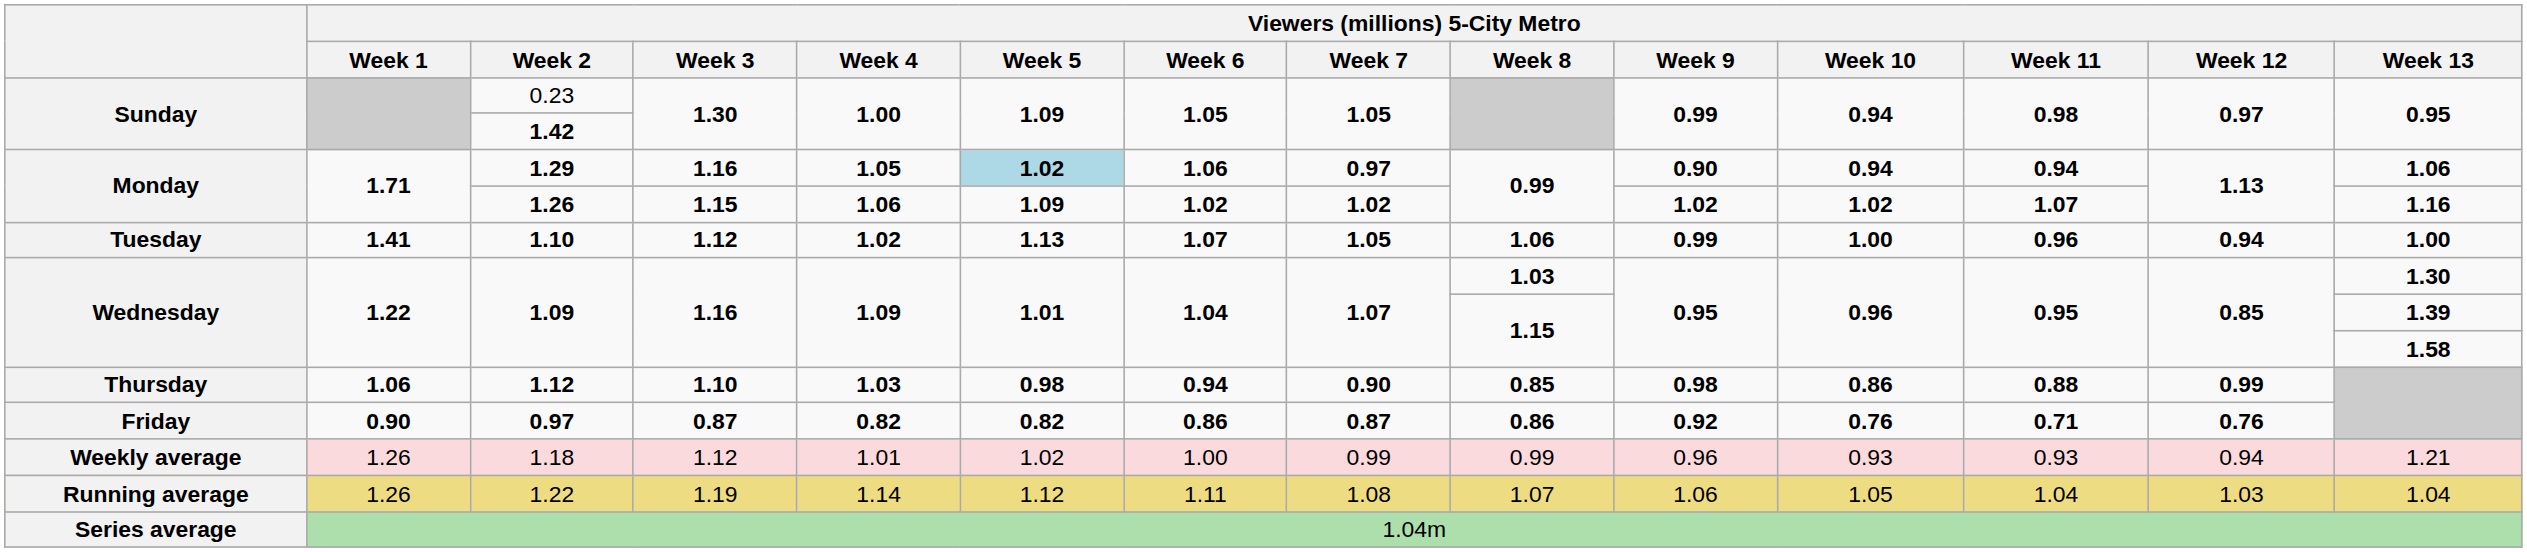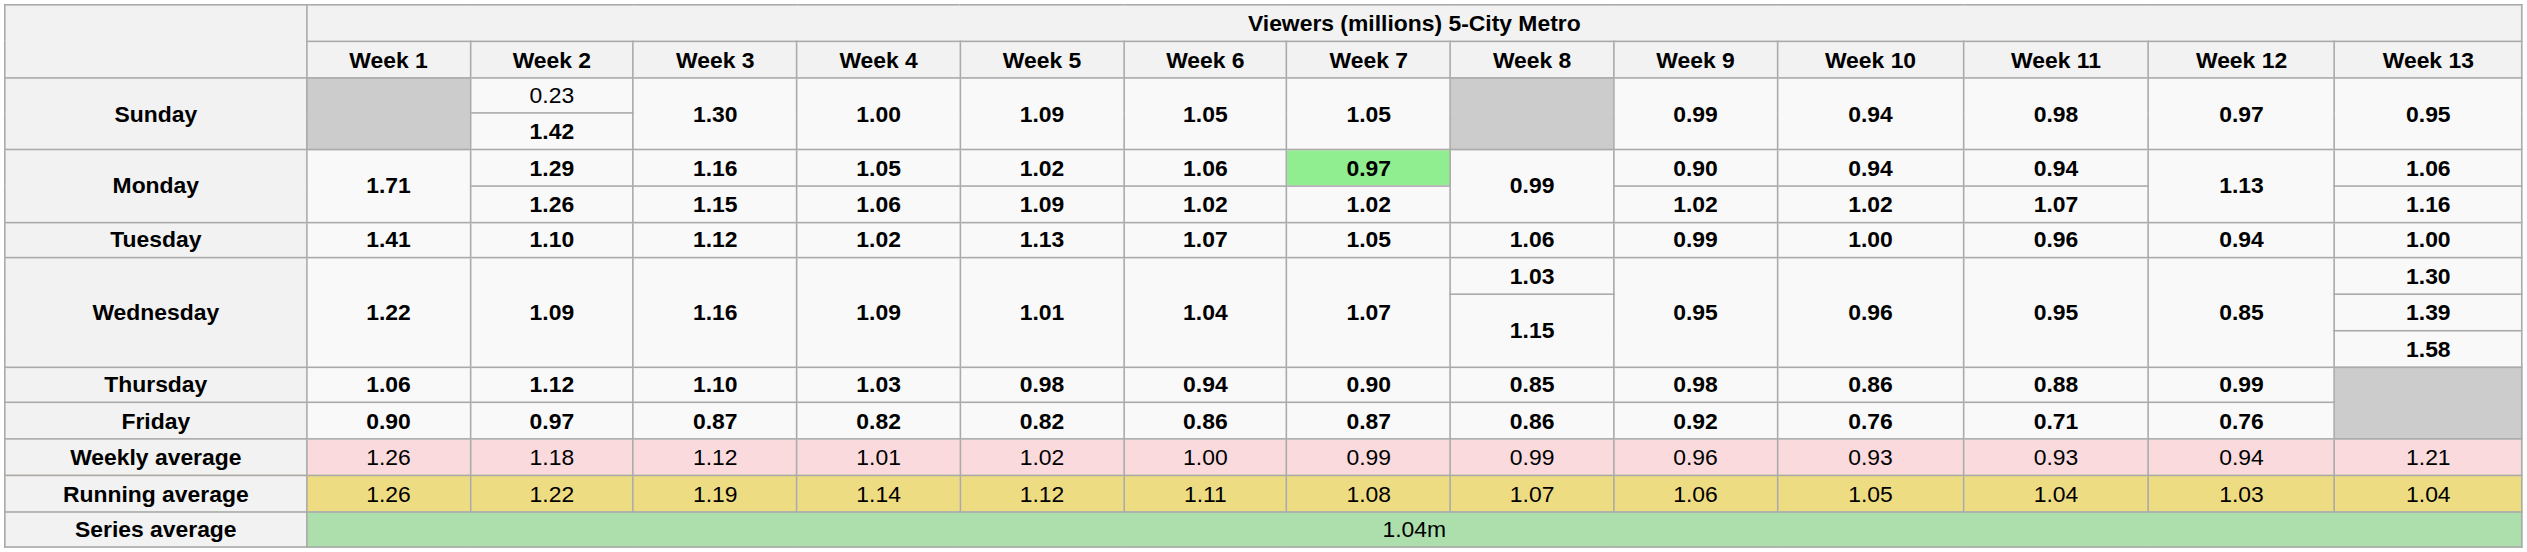(1042, 168) lightblue background -> (1042, 168) no background
(1369, 168) no background -> (1369, 168) lightgreen background
